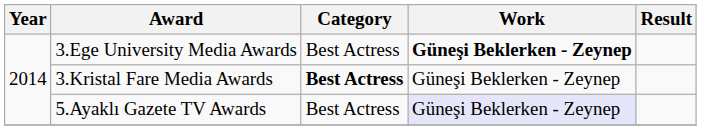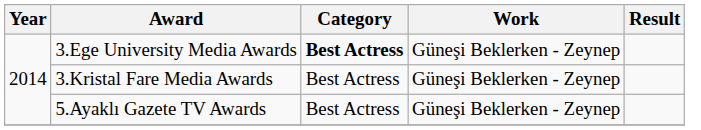(353, 49) normal -> (355, 49) bold
(522, 49) bold -> (516, 49) normal
(355, 79) bold -> (353, 79) normal
(516, 109) lavender background -> (516, 109) no background
